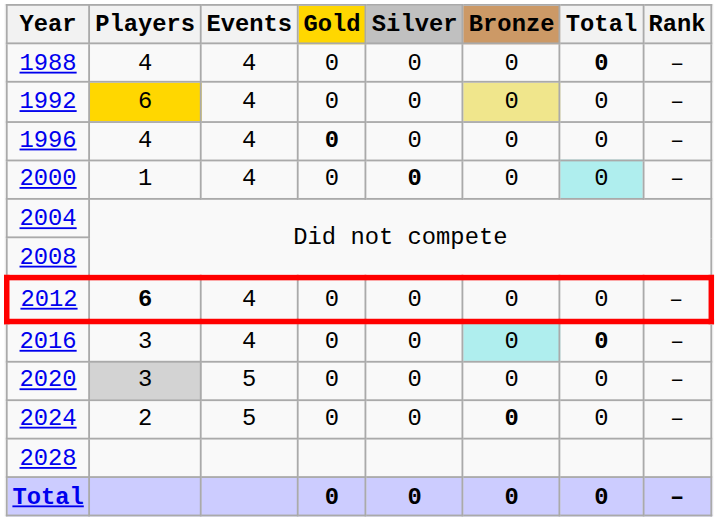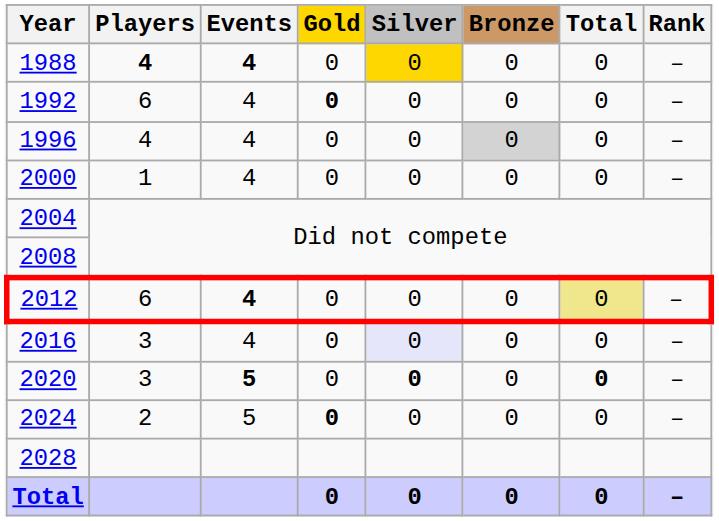(145, 63) normal -> (145, 63) bold
(249, 63) normal -> (249, 63) bold
(415, 63) no background -> (415, 63) gold background
(601, 63) bold -> (601, 63) normal
(145, 102) gold background -> (145, 102) no background
(332, 102) normal -> (332, 102) bold
(512, 102) khaki background -> (512, 102) no background
(332, 141) bold -> (332, 141) normal
(512, 141) no background -> (512, 141) lightgrey background
(415, 179) bold -> (415, 179) normal
(601, 179) paleturquoise background -> (601, 179) no background
(145, 299) bold -> (145, 299) normal
(249, 299) normal -> (249, 299) bold
(601, 299) no background -> (601, 299) khaki background
(415, 342) no background -> (415, 342) lavender background
(512, 342) paleturquoise background -> (512, 342) no background
(601, 342) bold -> (601, 342) normal
(145, 381) lightgrey background -> (145, 381) no background
(249, 381) normal -> (249, 381) bold
(415, 381) normal -> (415, 381) bold
(601, 381) normal -> (601, 381) bold
(332, 419) normal -> (332, 419) bold
(512, 419) bold -> (512, 419) normal
